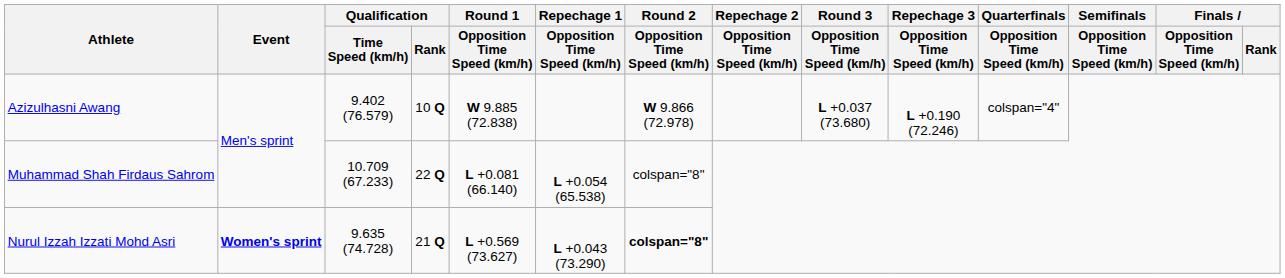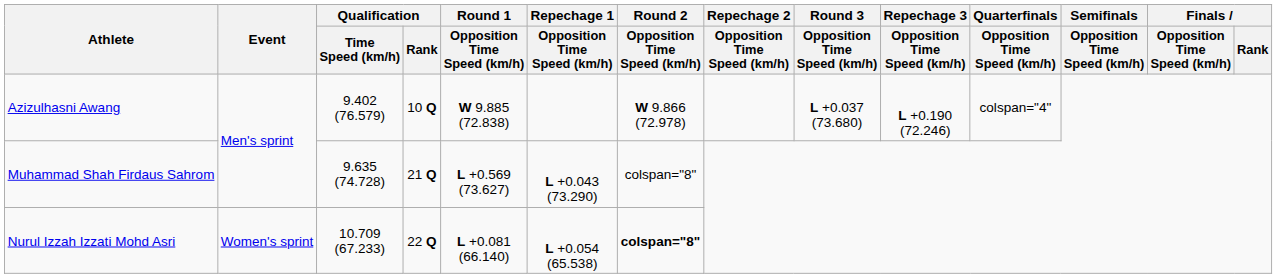(368, 174) 10.709 (67.233) -> (360, 174) 9.635 (74.728)
(430, 174) 22 Q -> (422, 174) 21 Q
(492, 182) L +0.081 (66.140) -> (484, 182) L +0.569 (73.627)
(580, 189) L +0.054 (65.538) -> (572, 189) L +0.043 (73.290)
(271, 241) bold -> (267, 241) normal
(368, 241) 9.635 (74.728) -> (360, 241) 10.709 (67.233)
(430, 241) 21 Q -> (422, 241) 22 Q
(492, 248) L +0.569 (73.627) -> (484, 248) L +0.081 (66.140)
(580, 256) L +0.043 (73.290) -> (572, 256) L +0.054 (65.538)
